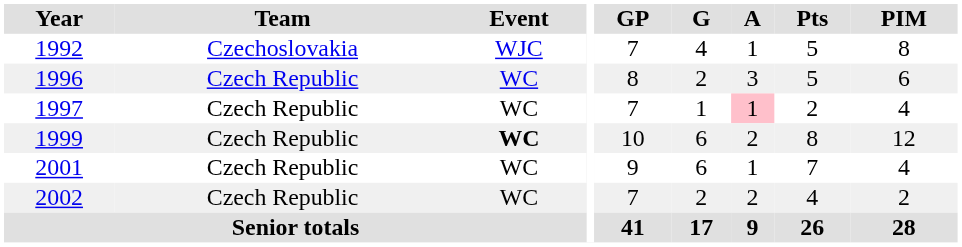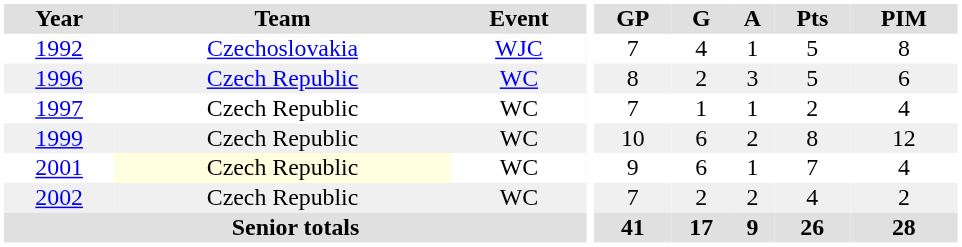(752, 108) pink background -> (752, 108) no background
(519, 137) bold -> (519, 137) normal
(283, 167) no background -> (283, 167) lightyellow background
